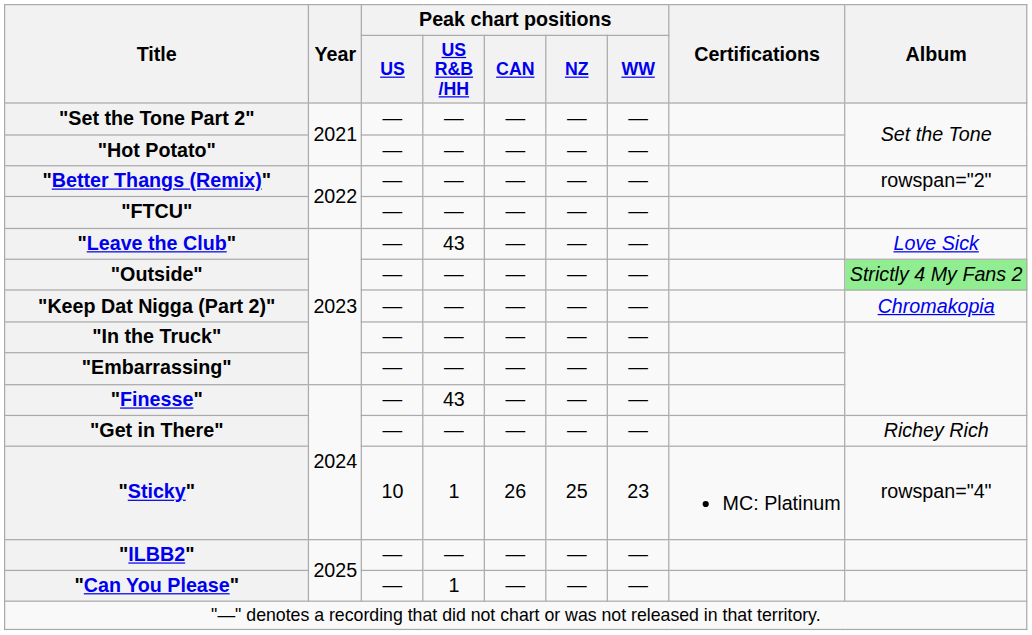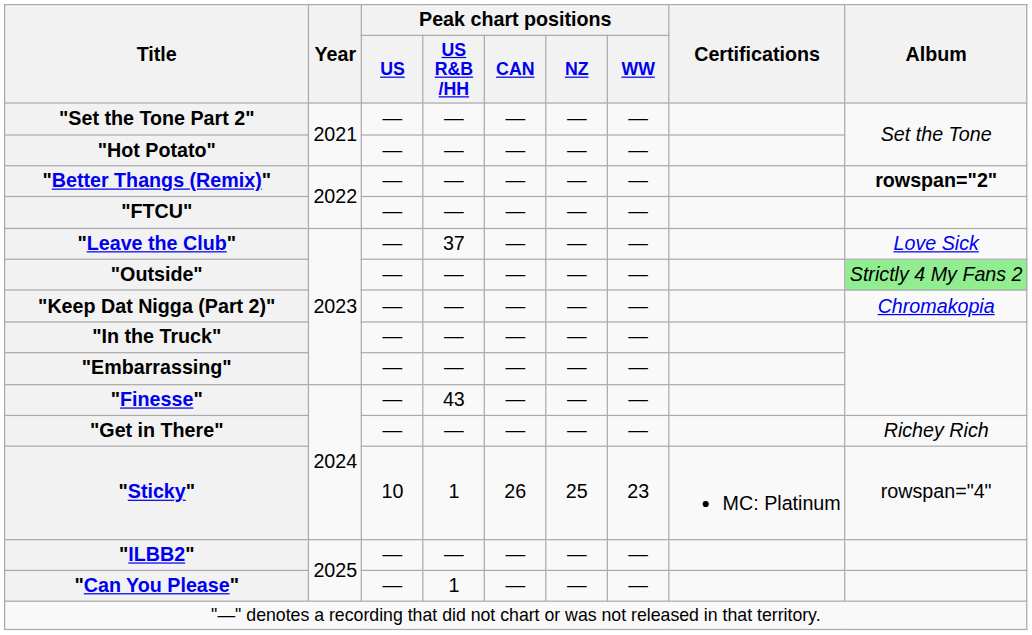(936, 181) normal -> (936, 181) bold
(454, 243) 43 -> (454, 243) 37
